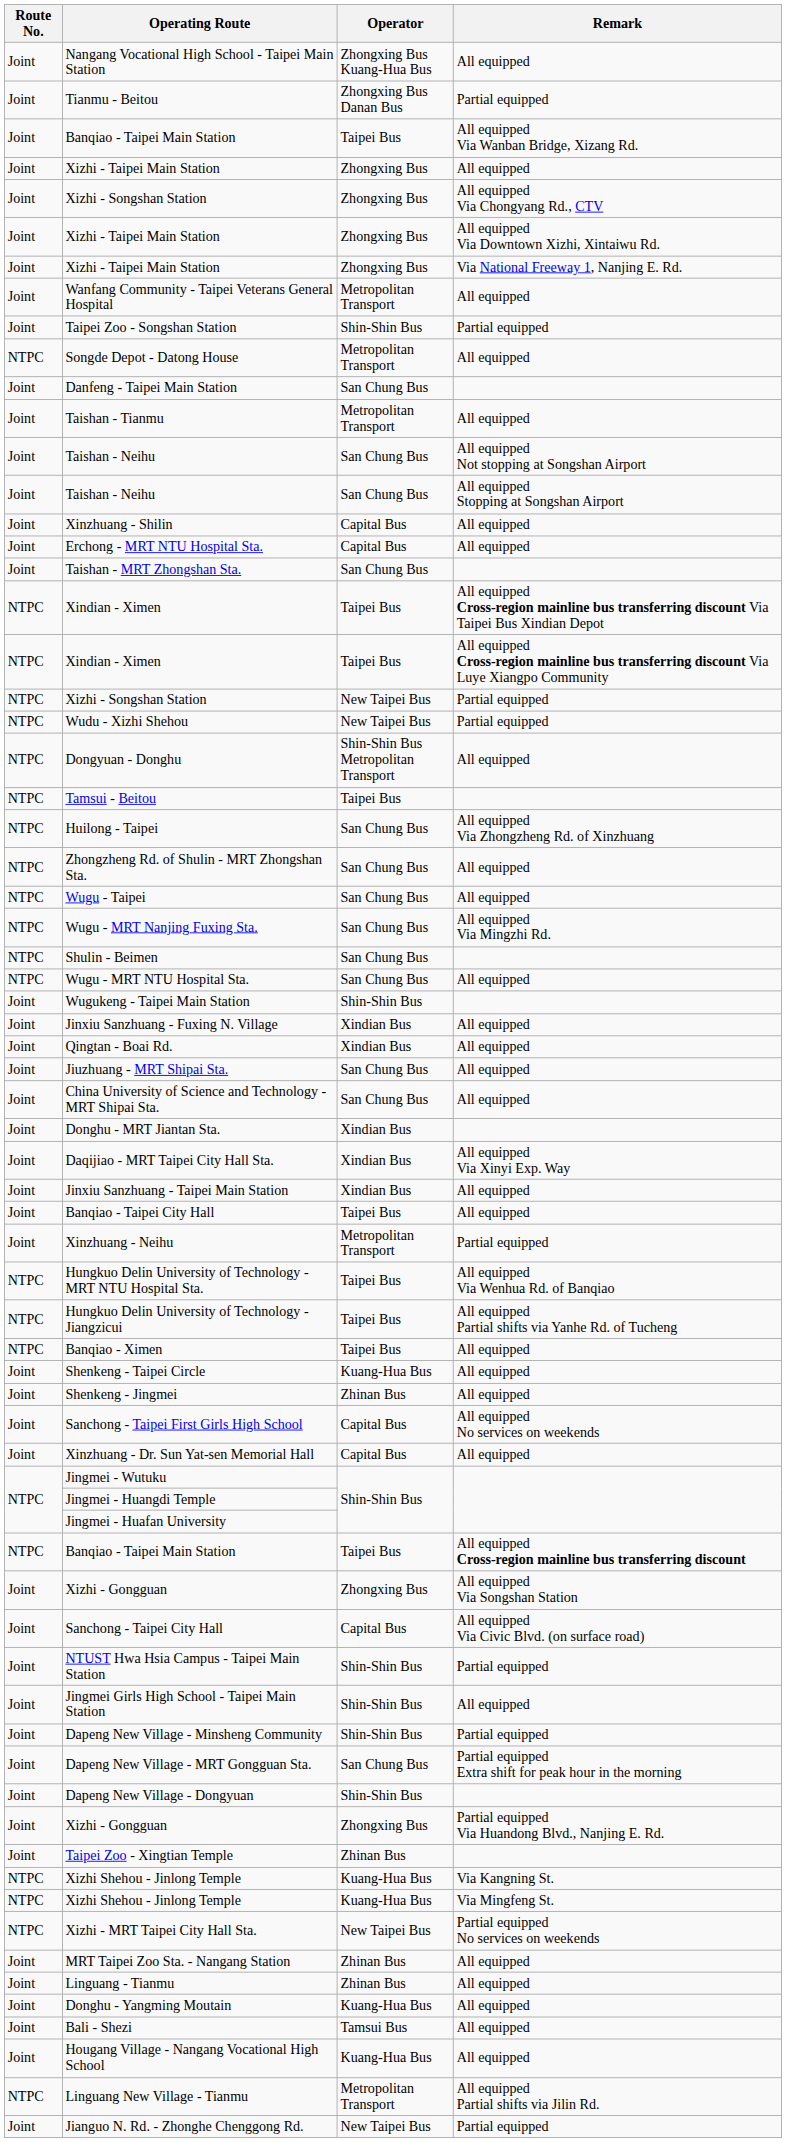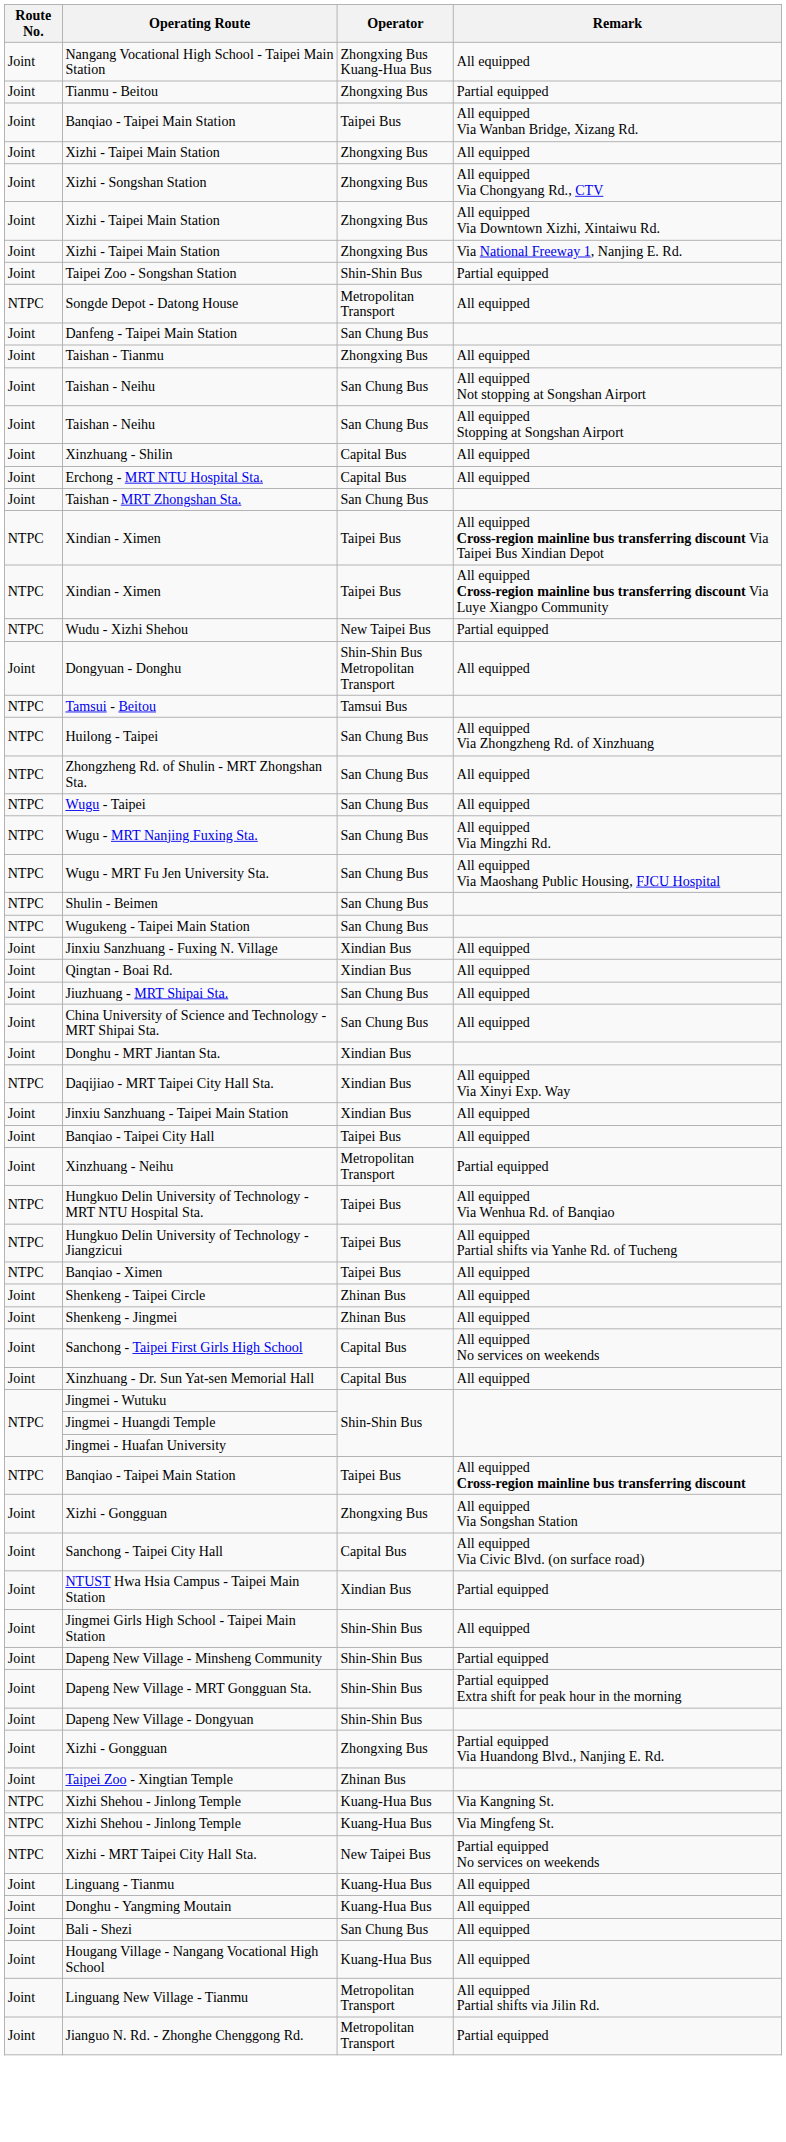(384, 99) Zhongxing Bus Danan Bus -> (384, 92) Zhongxing Bus
- row: (199, 297)
(377, 418) Metropolitan Transport -> (384, 356) Zhongxing Bus
- row: (136, 699)
(26, 760) NTPC -> (21, 668) Joint
(371, 798) Taipei Bus -> (374, 706) Tamsui Bus
+ row: (167, 873)
- row: (157, 980)
(21, 1002) Joint -> (26, 926) NTPC
(381, 1002) Shin-Shin Bus -> (384, 926) San Chung Bus
(21, 1160) Joint -> (26, 1083) NTPC
(386, 1371) Kuang-Hua Bus -> (373, 1295) Zhinan Bus
(381, 1666) Shin-Shin Bus -> (376, 1590) Xindian Bus
(384, 1765) San Chung Bus -> (381, 1688) Shin-Shin Bus
- row: (178, 1961)
(373, 1983) Zhinan Bus -> (386, 1884) Kuang-Hua Bus
(374, 2028) Tamsui Bus -> (384, 1929) San Chung Bus
(26, 2096) NTPC -> (21, 1997) Joint
(386, 2126) New Taipei Bus -> (377, 2035) Metropolitan Transport
